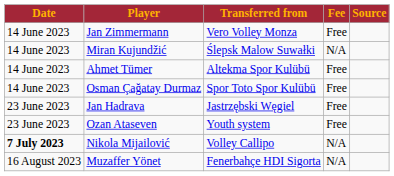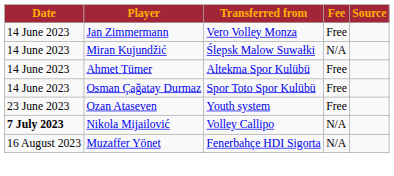- row: (115, 106)
